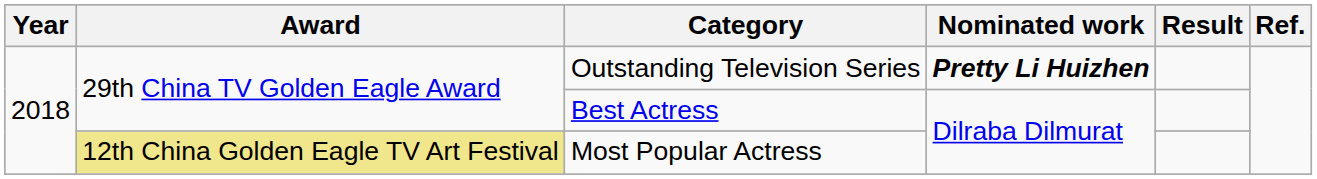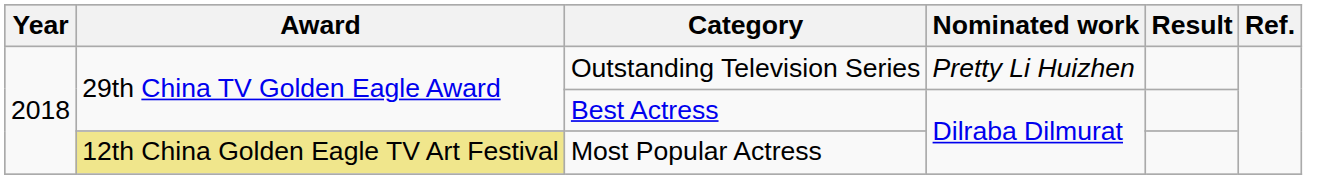(1041, 67) bold -> (1034, 67) normal
